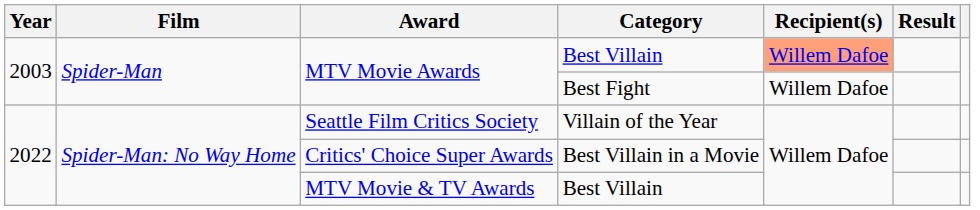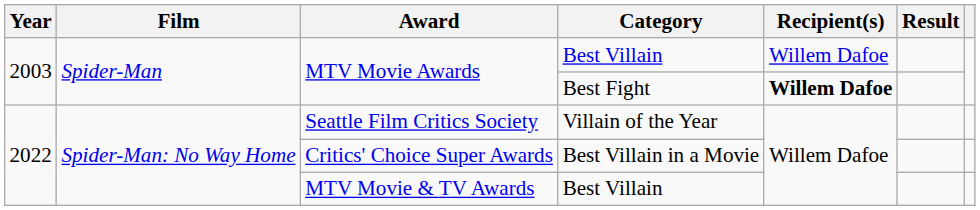(829, 54) lightsalmon background -> (829, 54) no background
(829, 88) normal -> (831, 88) bold
